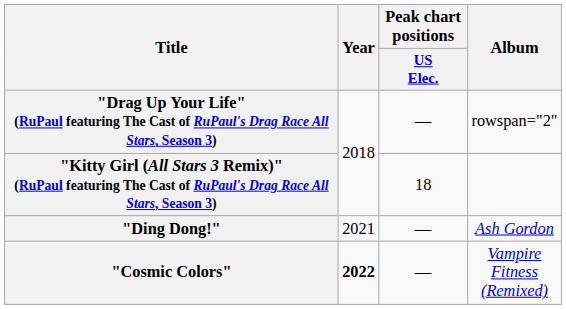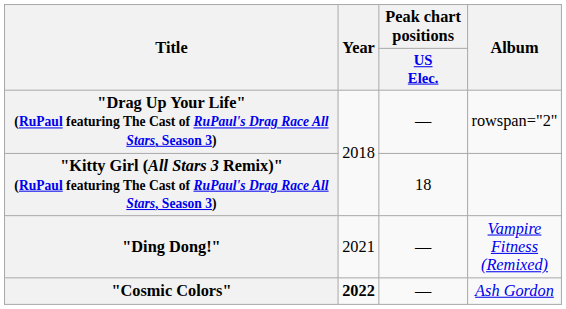(514, 228) Ash Gordon -> (514, 246) Vampire Fitness (Remixed)
(514, 272) Vampire Fitness (Remixed) -> (514, 291) Ash Gordon
